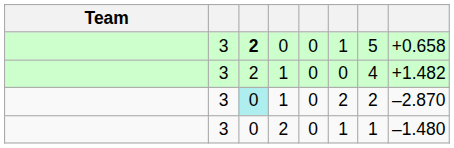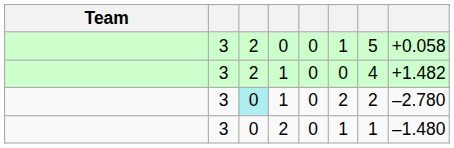(254, 45) bold -> (254, 45) normal
(419, 45) +0.658 -> (419, 45) +0.058
(419, 101) –2.870 -> (419, 101) –2.780
